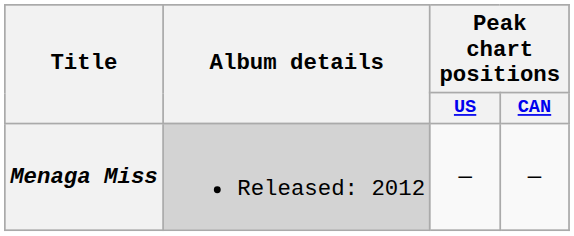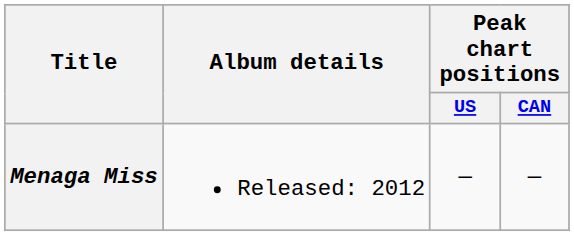(297, 189) lightgrey background -> (297, 189) no background
